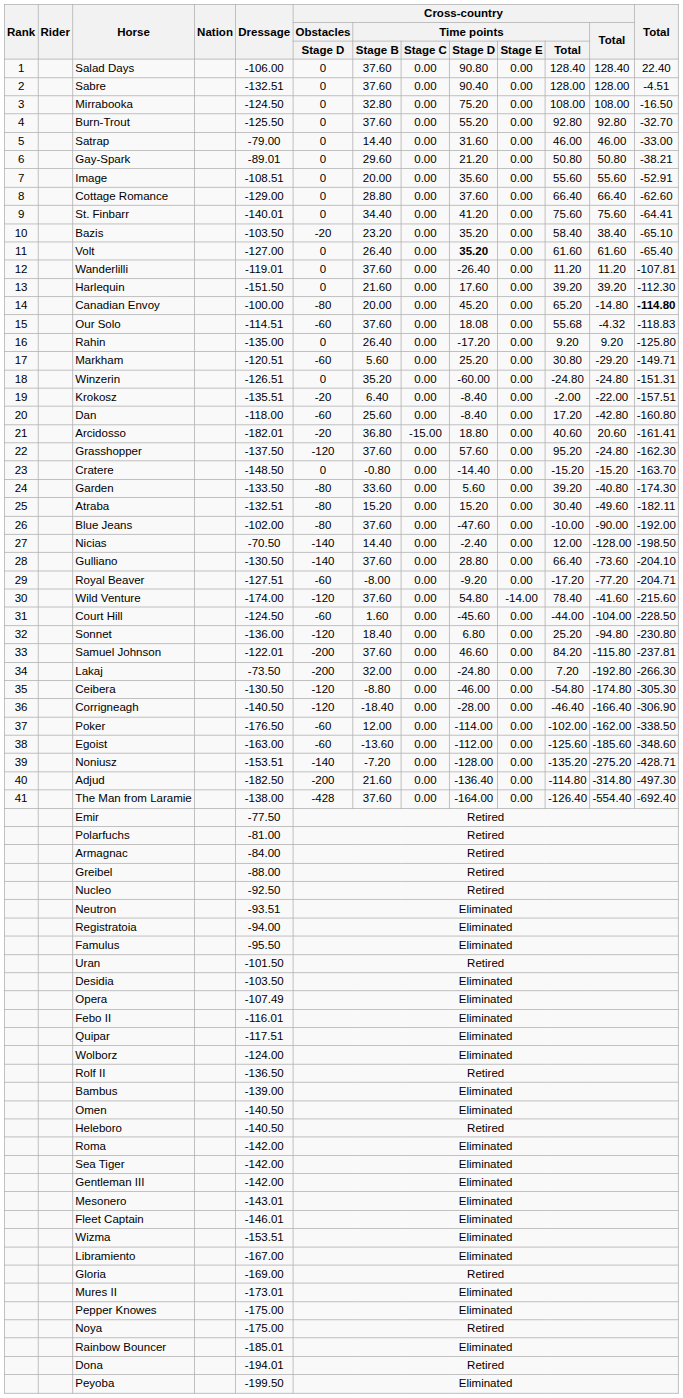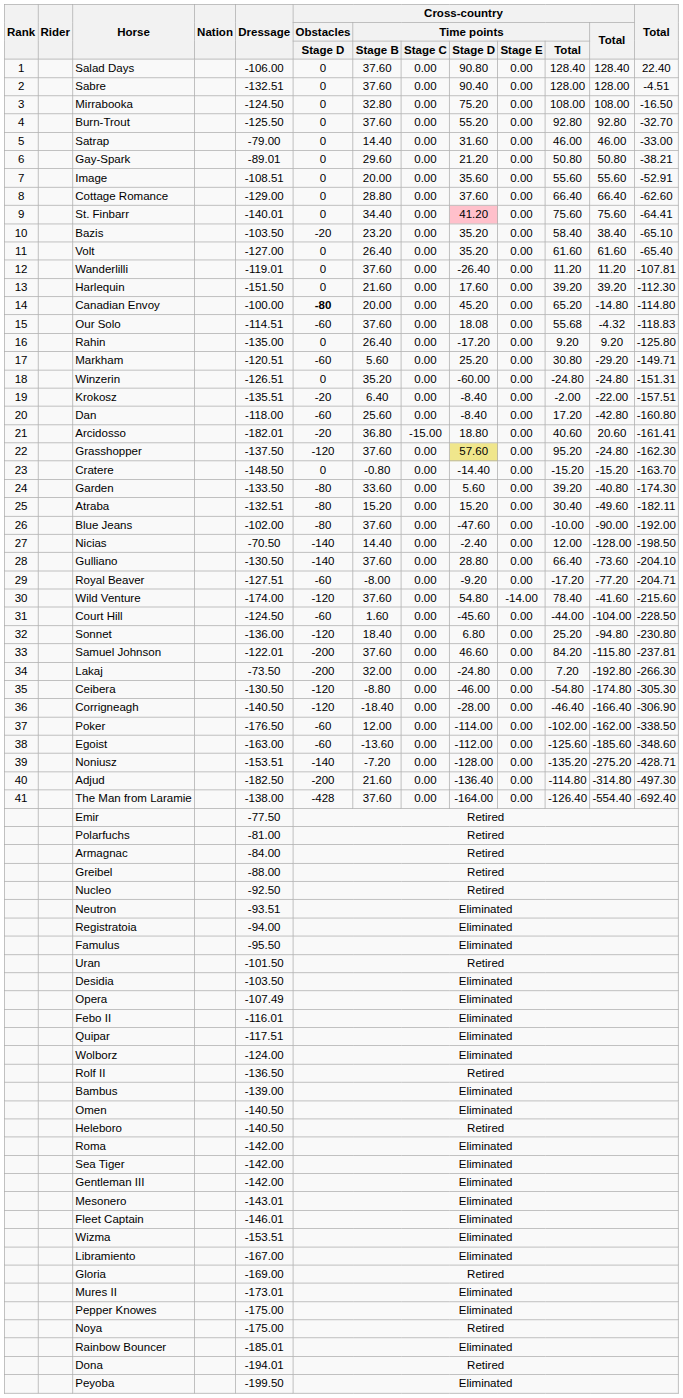(474, 214) no background -> (474, 214) pink background
(474, 251) bold -> (474, 251) normal
(323, 305) normal -> (323, 305) bold
(656, 305) bold -> (656, 305) normal
(474, 452) no background -> (474, 452) khaki background
